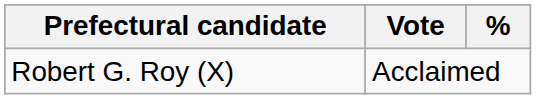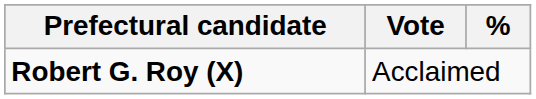(123, 70) normal -> (127, 70) bold
